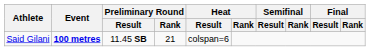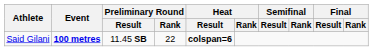(170, 39) 21 -> (170, 39) 22
(209, 39) normal -> (210, 39) bold
